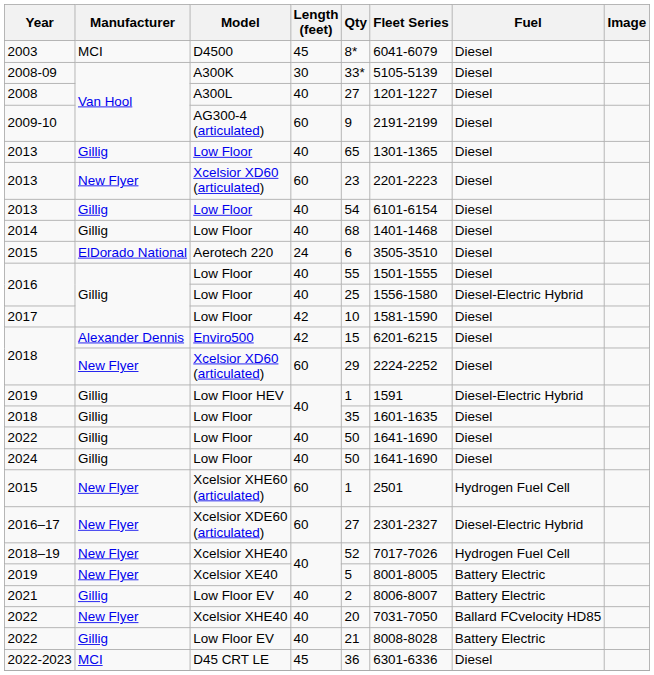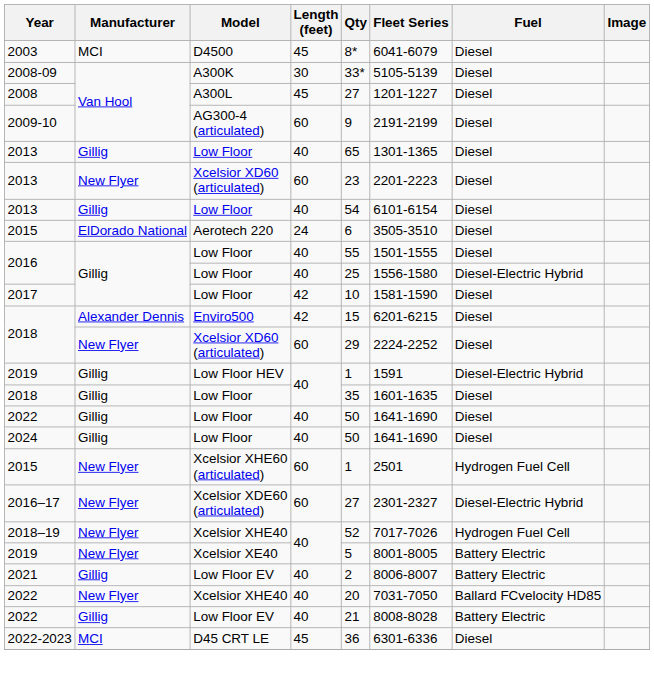(301, 94) 40 -> (301, 94) 45
- row: (22, 231)
